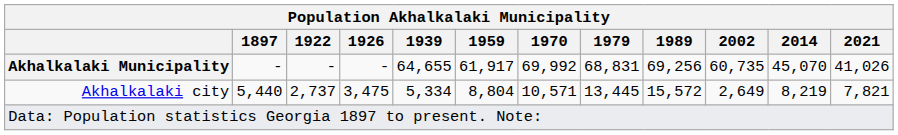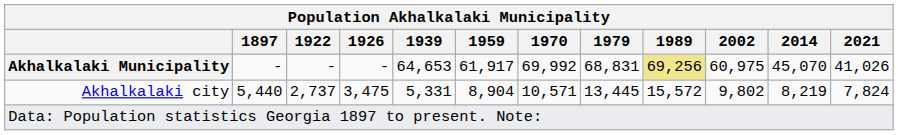(424, 67) 64,655 -> (424, 67) 64,653
(674, 67) no background -> (674, 67) khaki background
(737, 67) 60,735 -> (737, 67) 60,975
(429, 92) 5,334 -> (429, 92) 5,331
(491, 92) 8,804 -> (491, 92) 8,904
(741, 92) 2,649 -> (741, 92) 9,802
(866, 92) 7,821 -> (866, 92) 7,824
